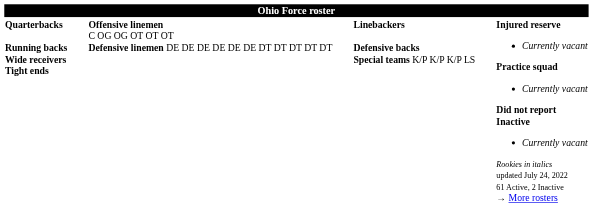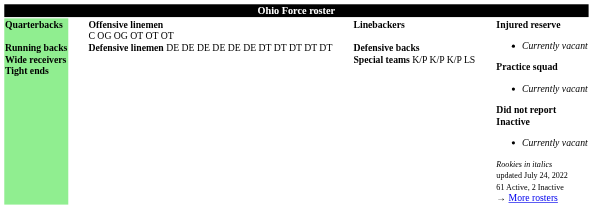(36, 47) no background -> (36, 47) lightgreen background
